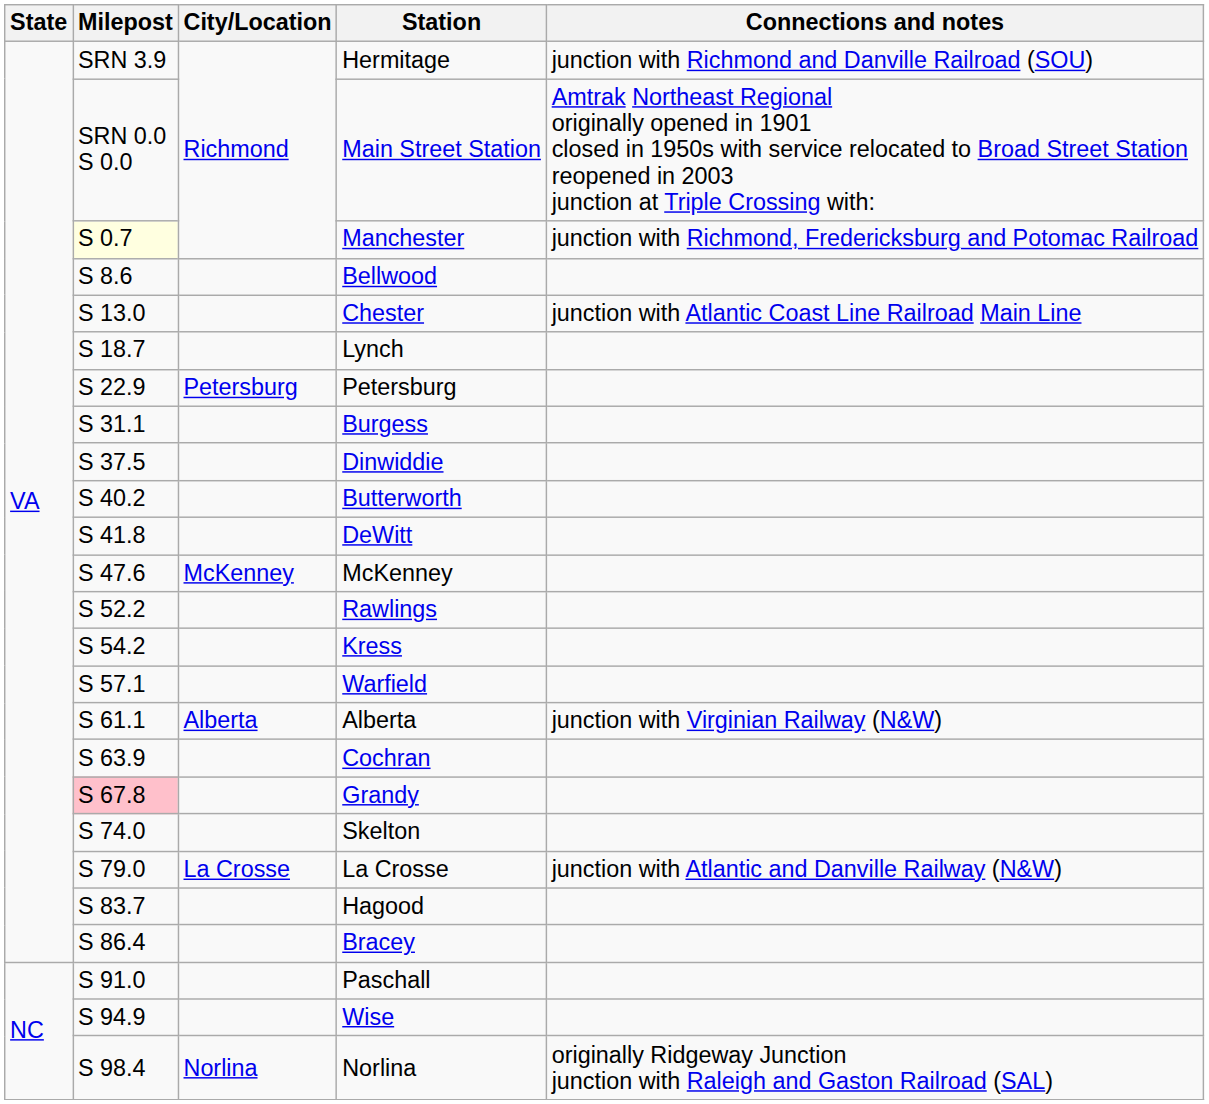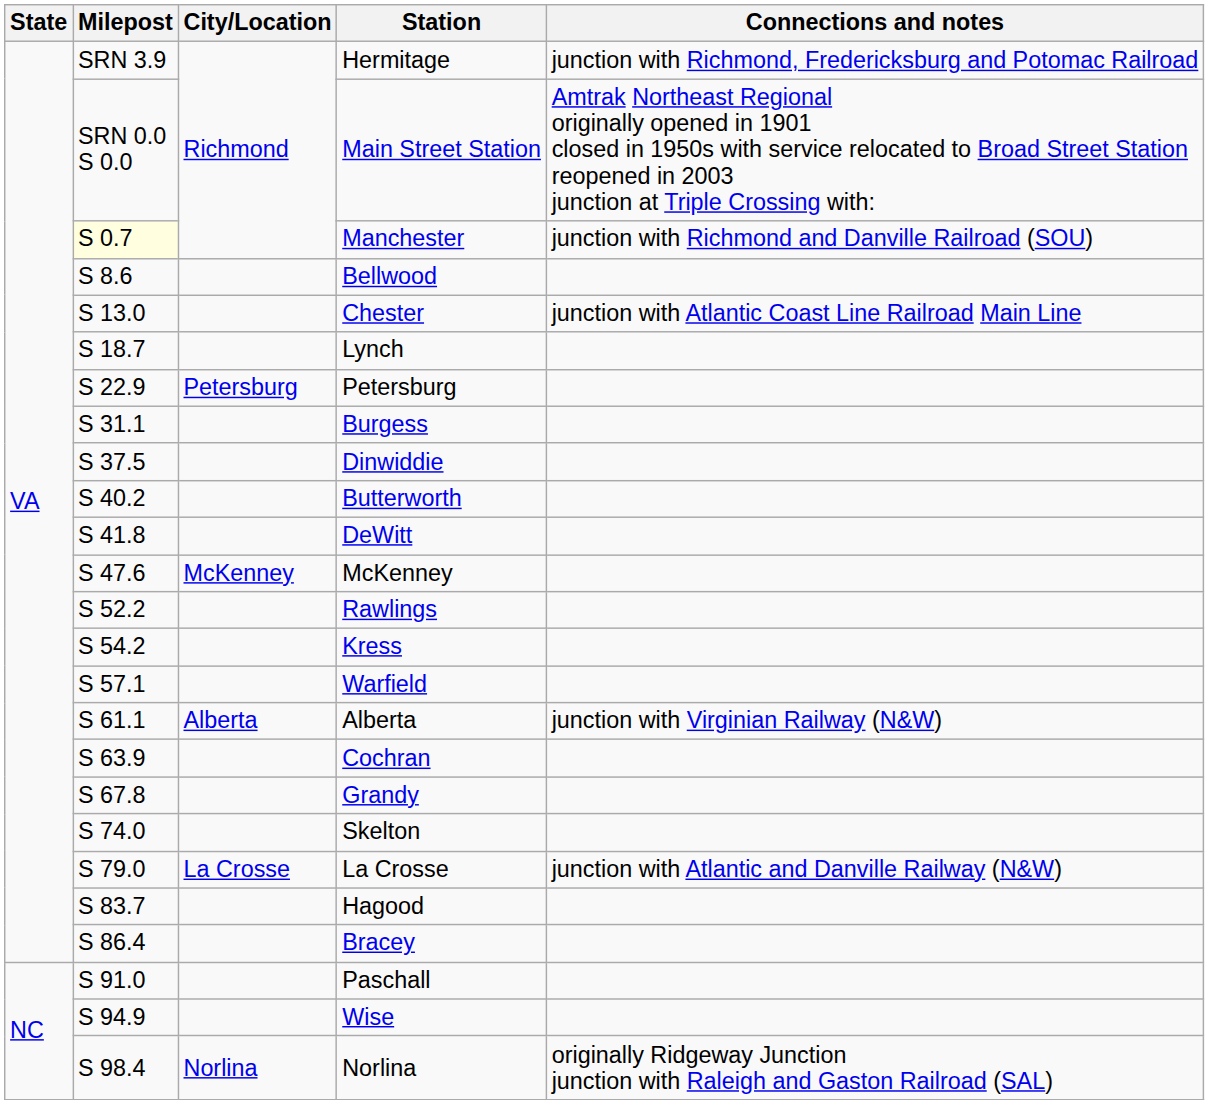(822, 60) junction with Richmond and Danville Railroad (SOU) -> (875, 60) junction with Richmond, Fredericksburg and Potomac Railroad
(875, 239) junction with Richmond, Fredericksburg and Potomac Railroad -> (822, 239) junction with Richmond and Danville Railroad (SOU)
(112, 794) pink background -> (112, 794) no background
